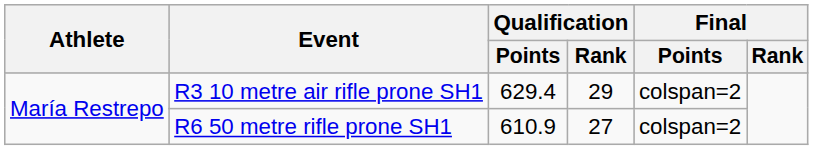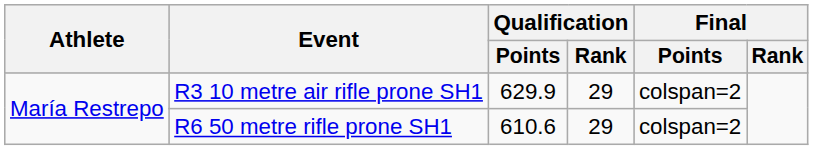(528, 91) 629.4 -> (528, 91) 629.9
(528, 127) 610.9 -> (528, 127) 610.6
(601, 127) 27 -> (601, 127) 29
